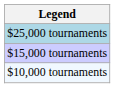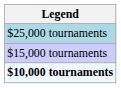(57, 72) normal -> (60, 72) bold
